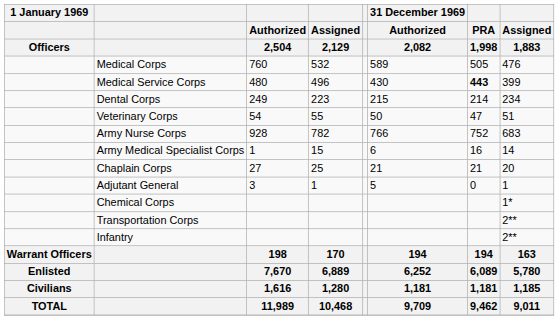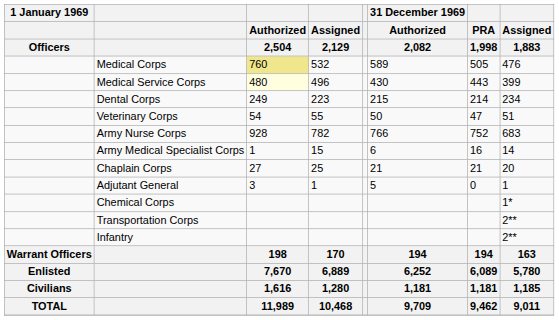(258, 64) no background -> (258, 64) khaki background
(258, 82) no background -> (258, 82) lightyellow background
(479, 82) bold -> (479, 82) normal
